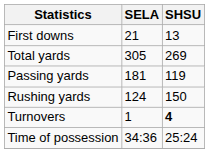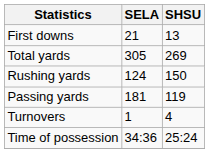rows swapped: (49, 96) <-> (48, 76)
(169, 117) bold -> (169, 117) normal
